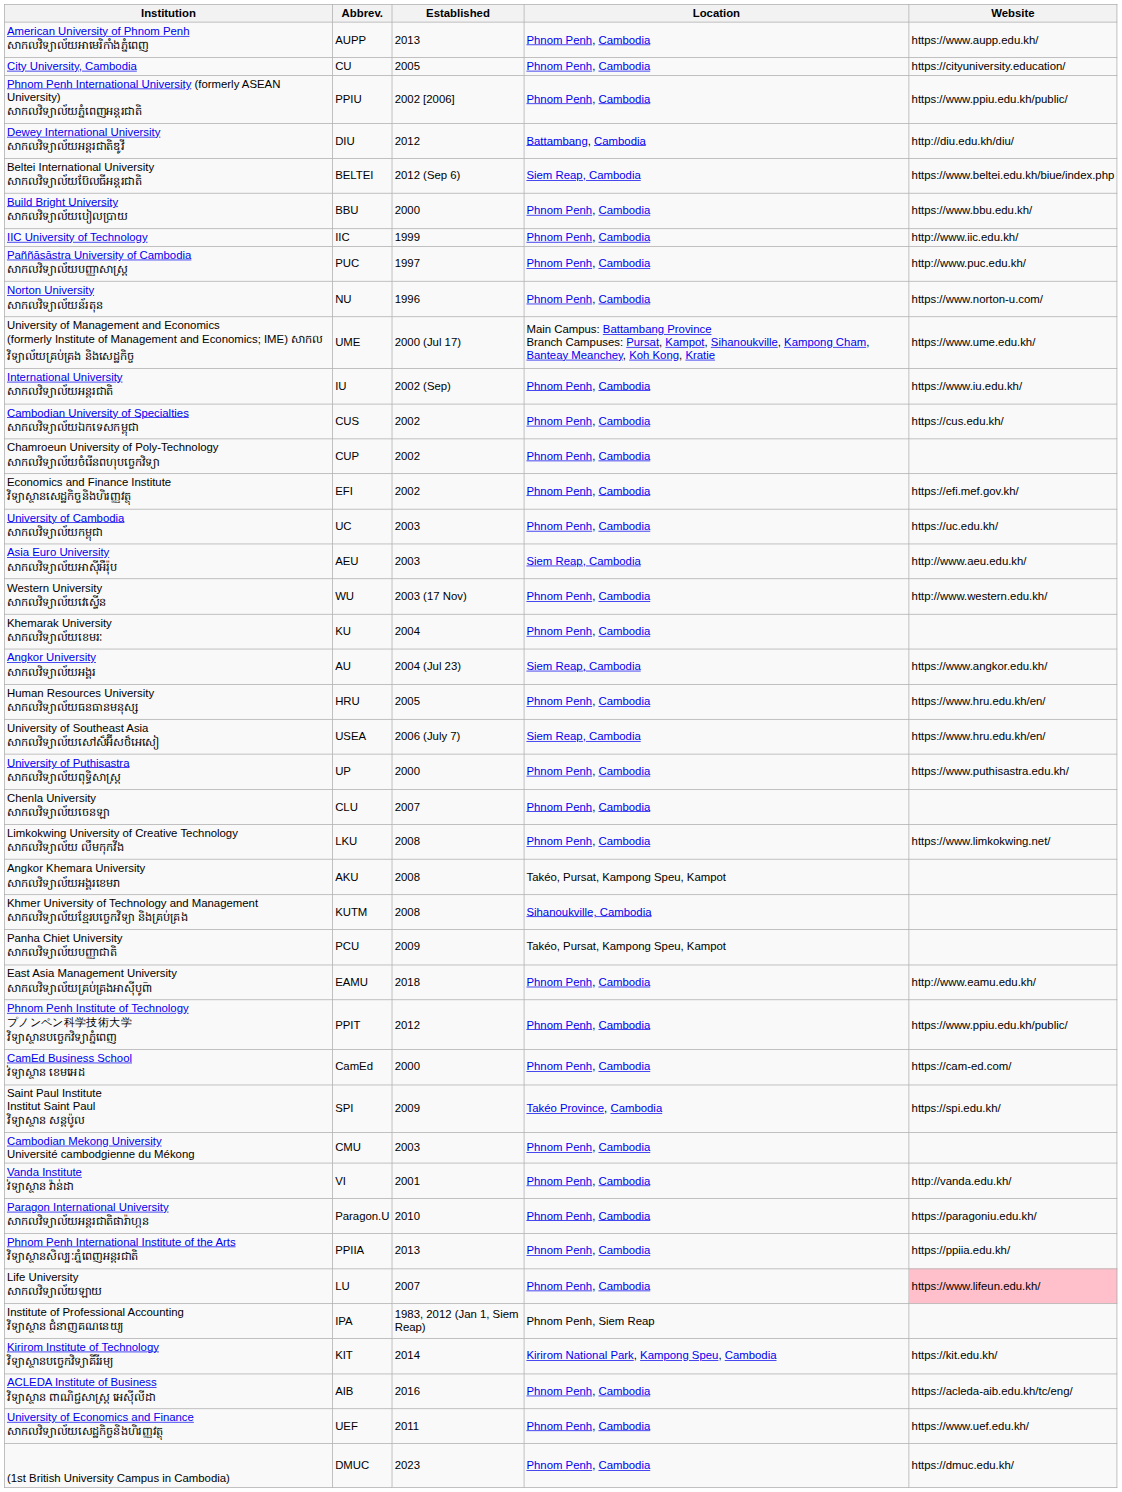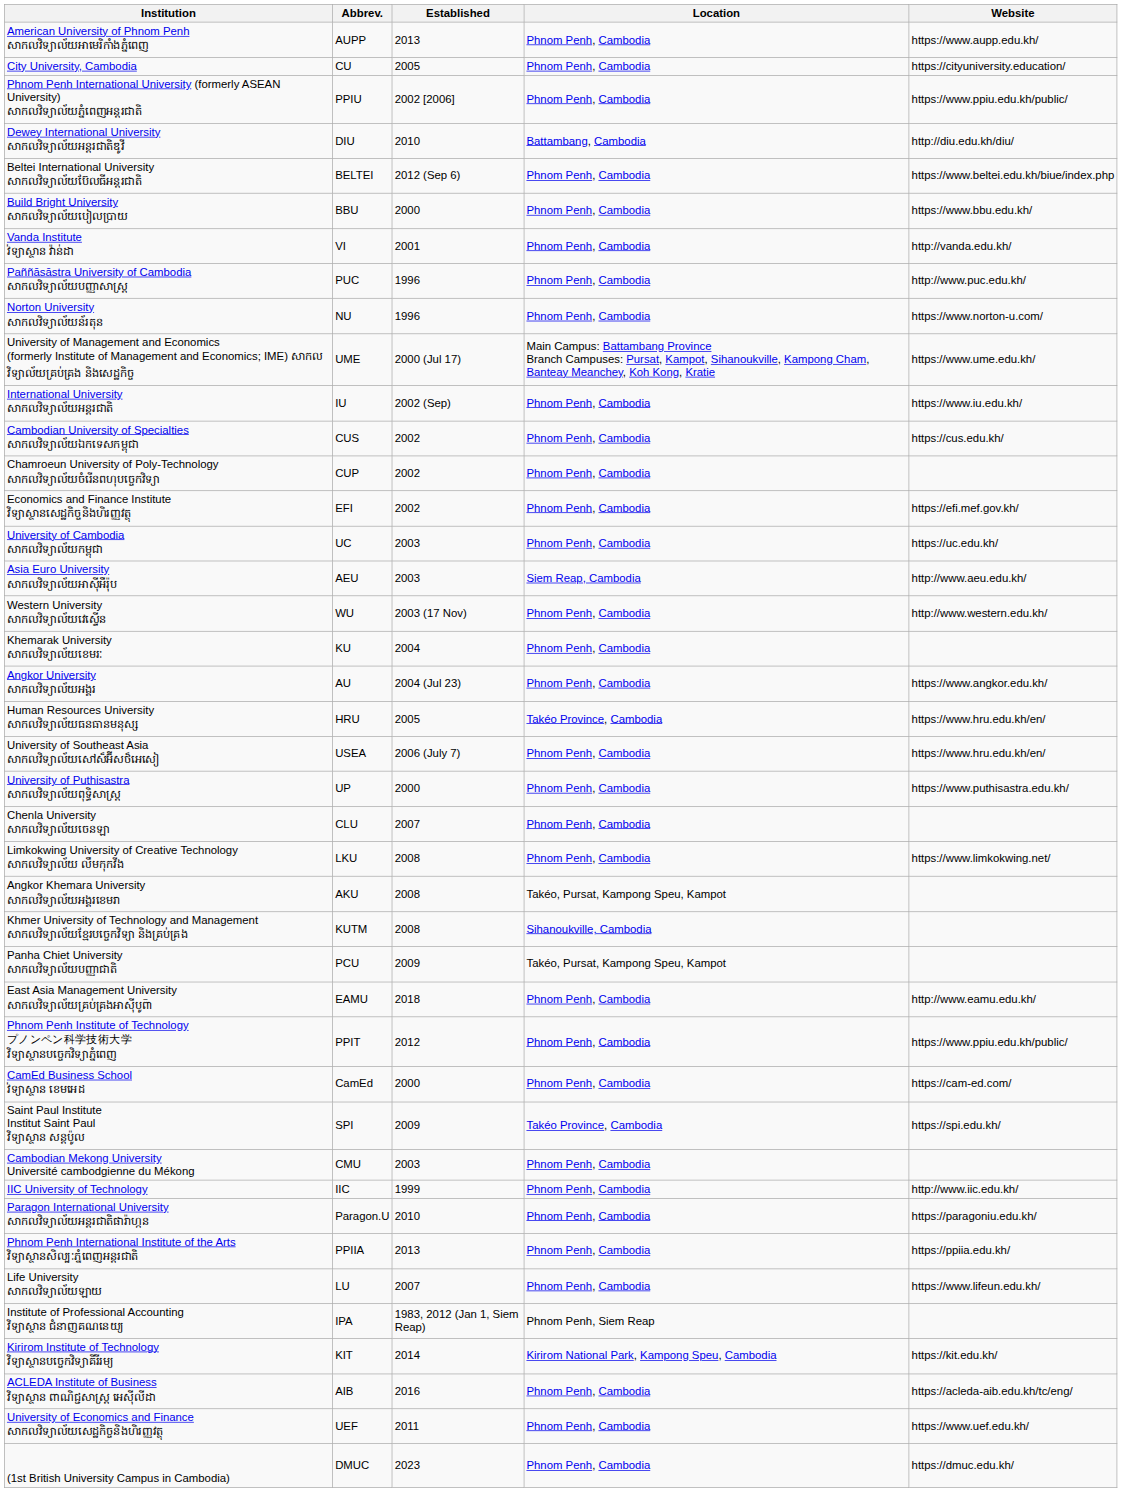(407, 140) 2012 -> (407, 140) 2010
(584, 176) Siem Reap, Cambodia -> (588, 176) Phnom Penh, Cambodia
rows swapped: (77, 237) <-> (44, 1179)
(407, 264) 1997 -> (407, 281) 1996
(584, 666) Siem Reap, Cambodia -> (588, 683) Phnom Penh, Cambodia
(588, 701) Phnom Penh, Cambodia -> (594, 718) Takéo Province, Cambodia
(584, 736) Siem Reap, Cambodia -> (588, 753) Phnom Penh, Cambodia
(976, 1286) pink background -> (976, 1286) no background
